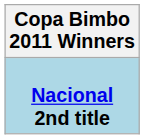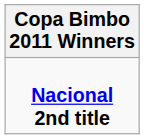(72, 106) lightblue background -> (72, 106) no background
